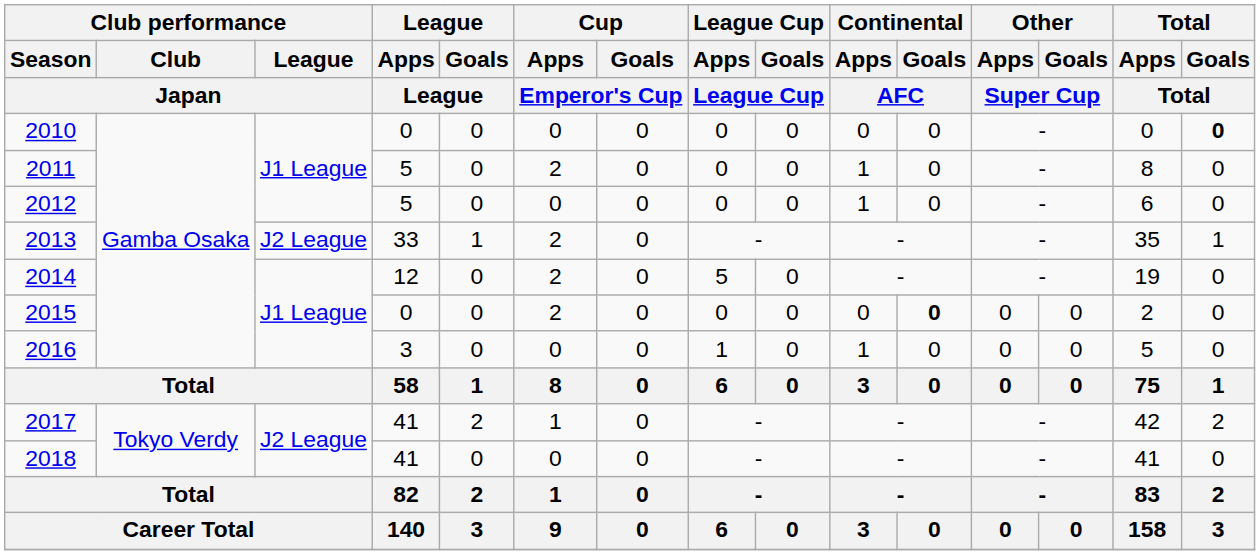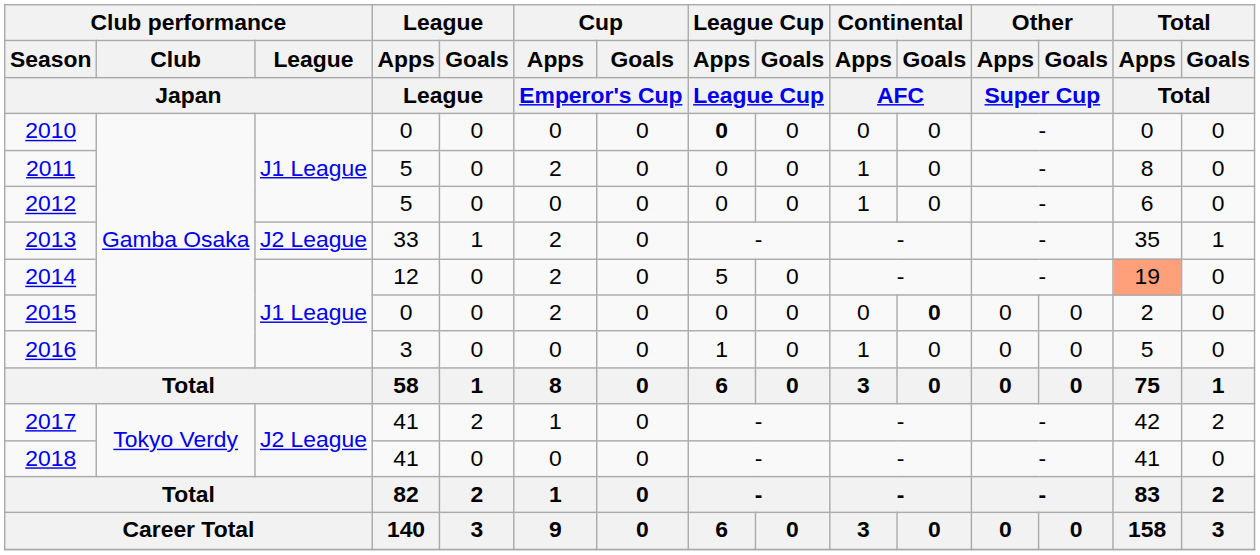(722, 131) normal -> (722, 131) bold
(1218, 131) bold -> (1218, 131) normal
(1147, 276) no background -> (1147, 276) lightsalmon background
